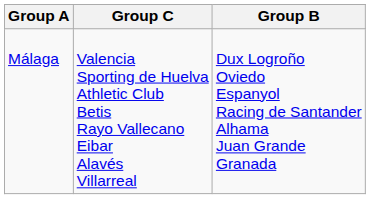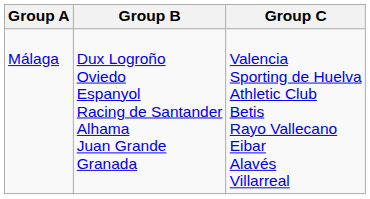columns swapped: (289, 16) <-> (143, 16)
